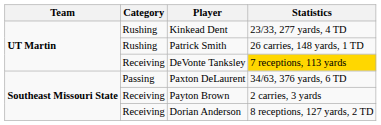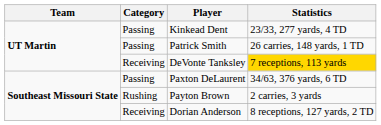(140, 29) Rushing -> (138, 29) Passing
(140, 46) Rushing -> (138, 46) Passing
(144, 95) Receiving -> (140, 95) Rushing
